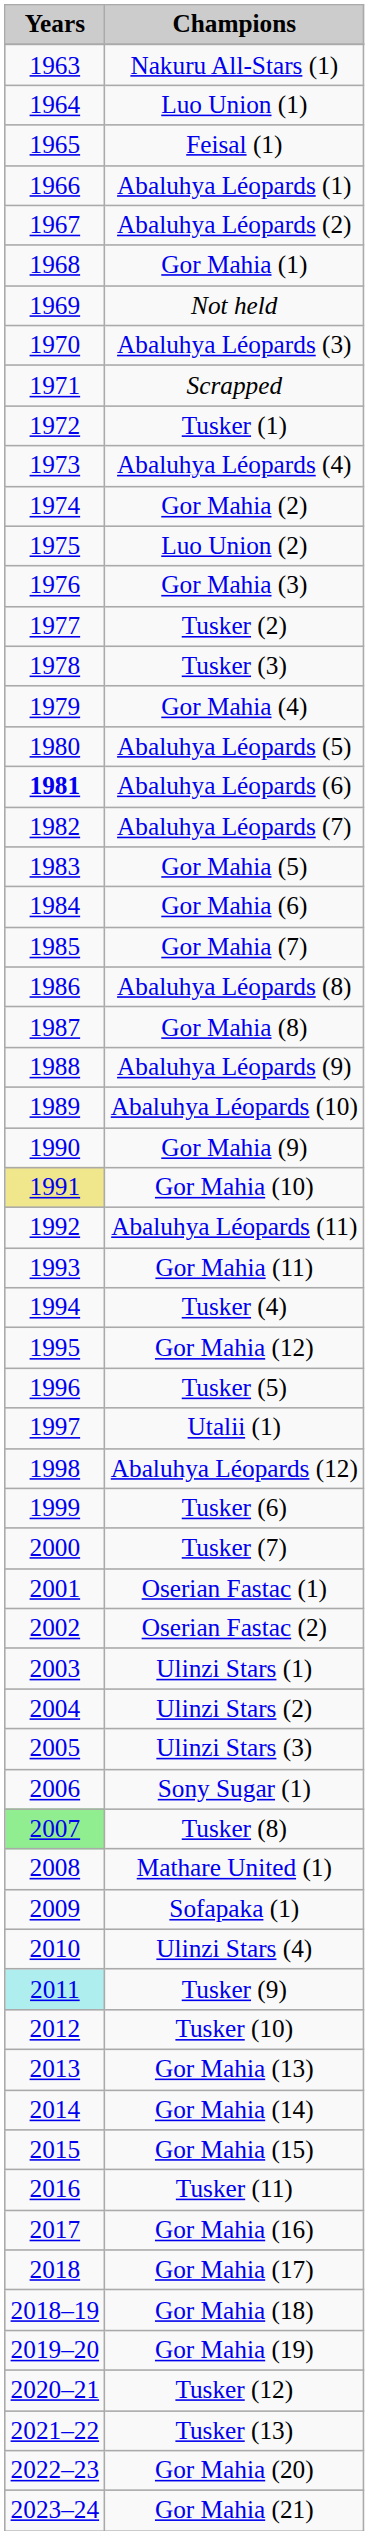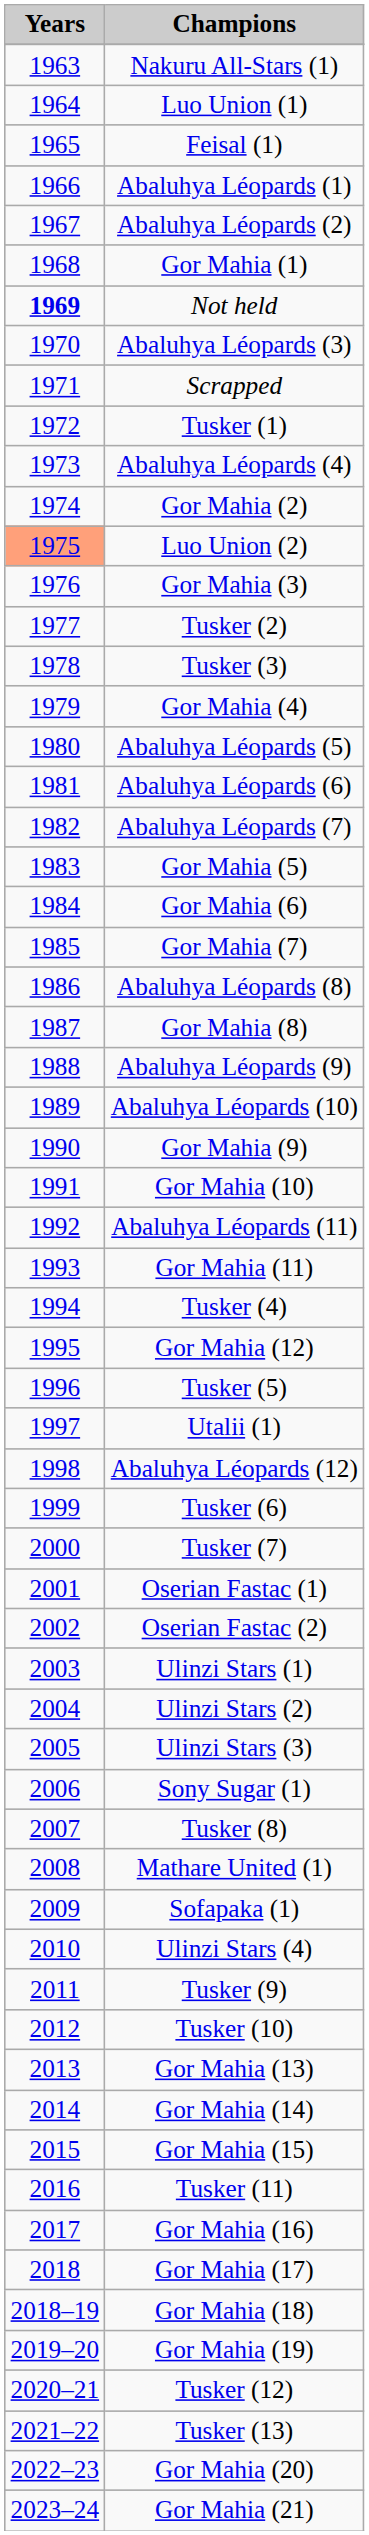(55, 305) normal -> (55, 305) bold
(55, 545) no background -> (55, 545) lightsalmon background
(55, 786) bold -> (55, 786) normal
(55, 1187) khaki background -> (55, 1187) no background
(55, 1828) lightgreen background -> (55, 1828) no background
(55, 1989) paleturquoise background -> (55, 1989) no background
